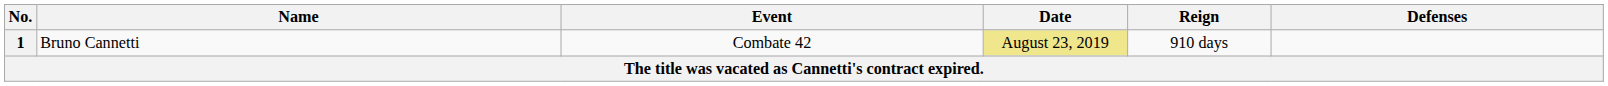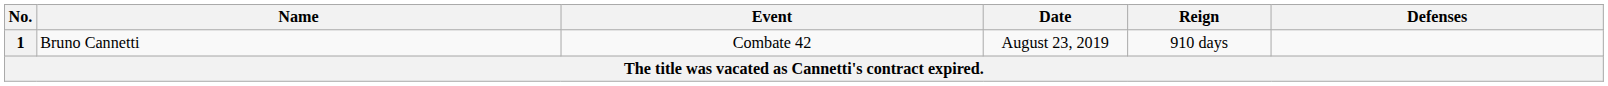(1055, 42) khaki background -> (1055, 42) no background
